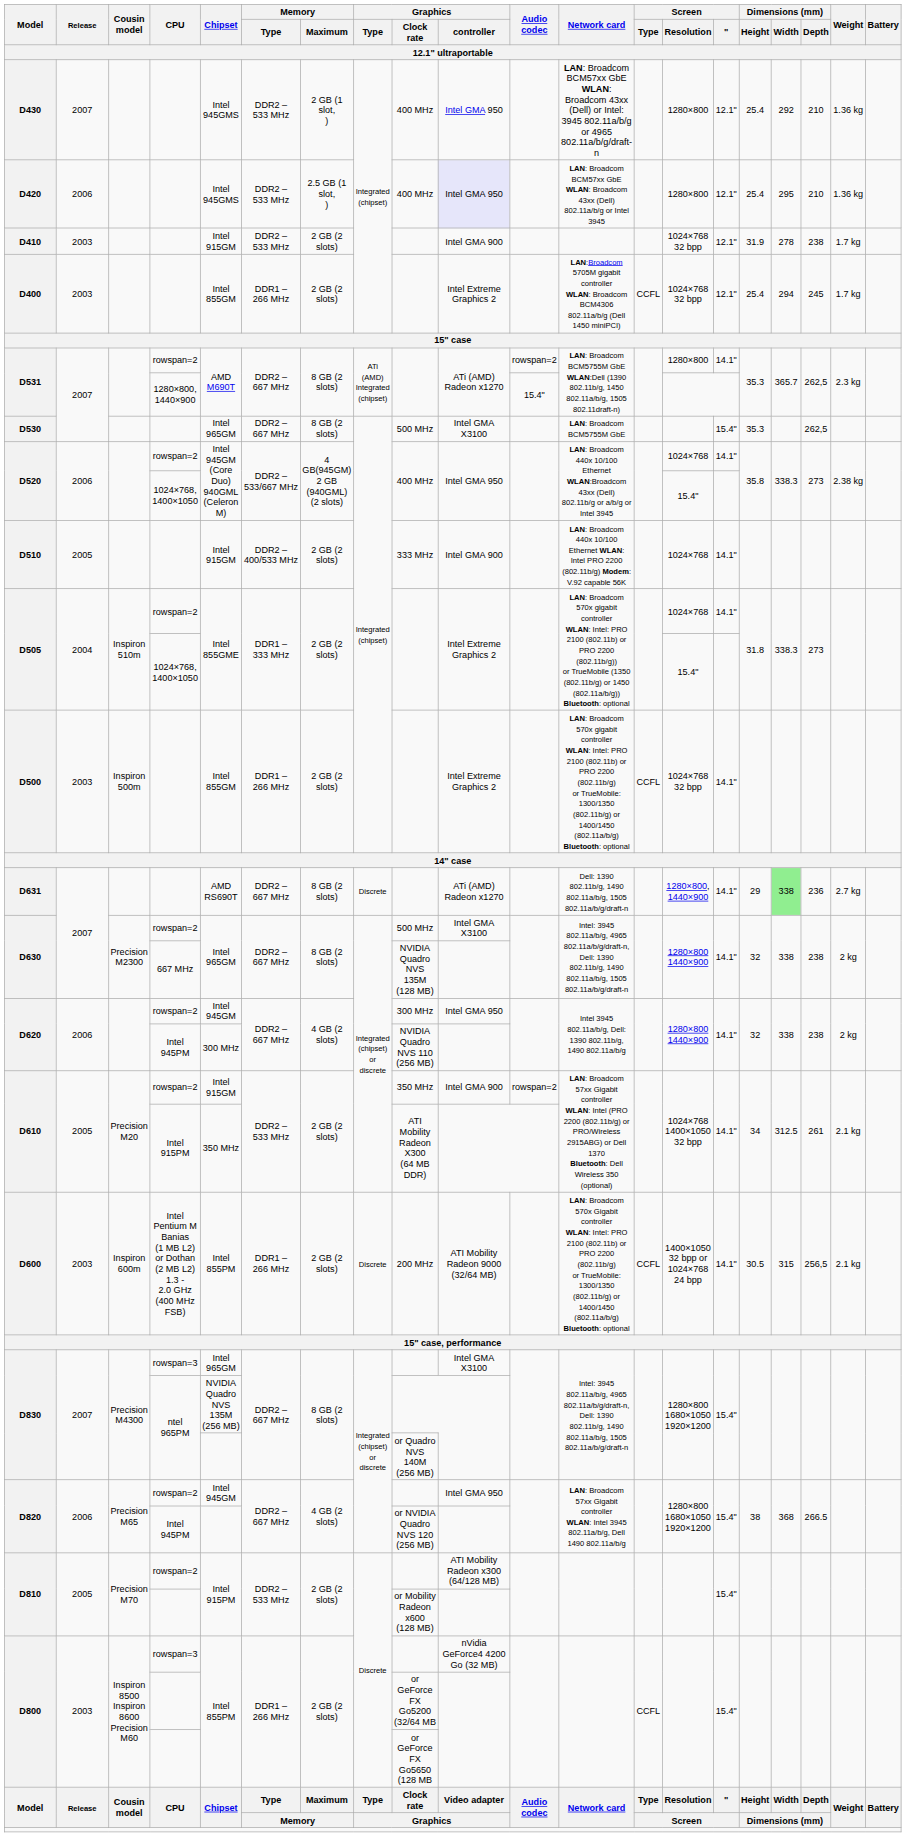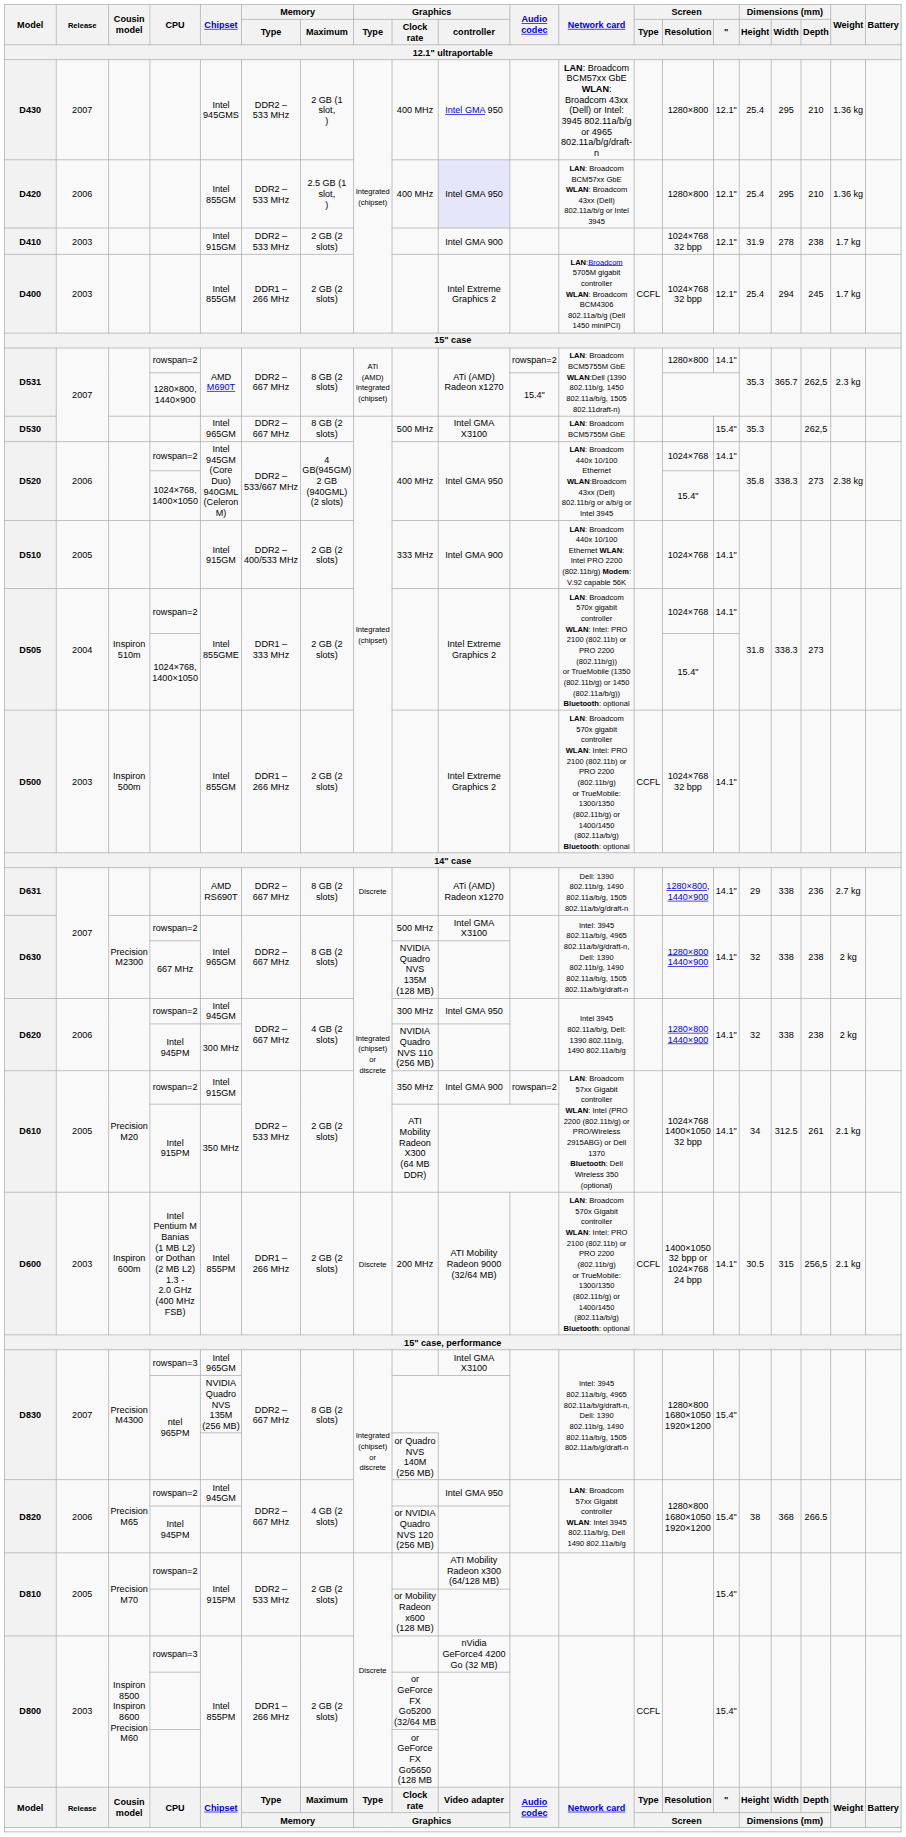(786, 110) 292 -> (786, 110) 295
(221, 194) Intel 945GMS -> (221, 194) Intel 855GM
(786, 891) lightgreen background -> (786, 891) no background
